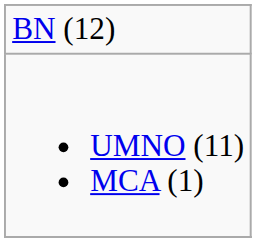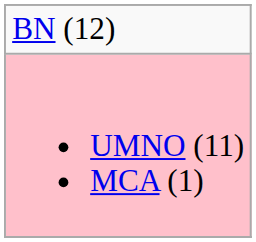(128, 163) no background -> (128, 163) pink background
